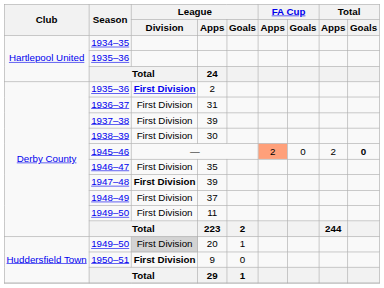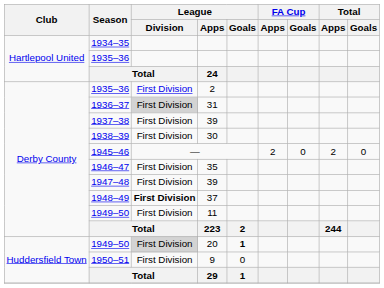(165, 89) bold -> (165, 89) normal
(165, 105) no background -> (165, 105) lightgrey background
(273, 151) lightsalmon background -> (273, 151) no background
(364, 151) bold -> (364, 151) normal
(165, 182) bold -> (165, 182) normal
(165, 197) normal -> (165, 197) bold
(242, 244) normal -> (242, 244) bold
(165, 259) bold -> (165, 259) normal
